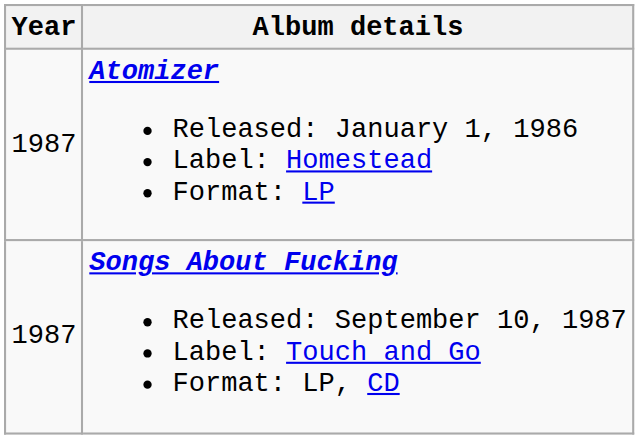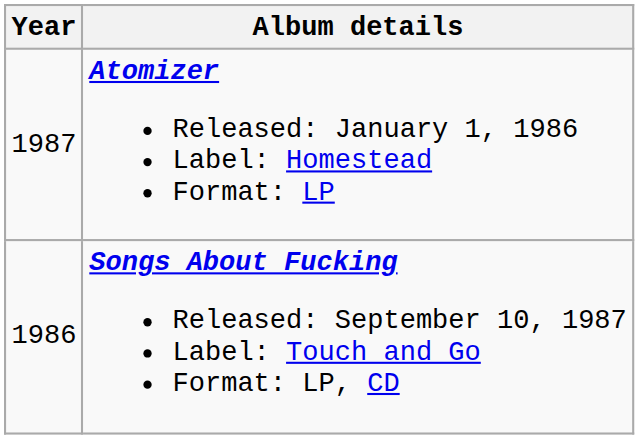(44, 337) 1987 -> (44, 337) 1986
